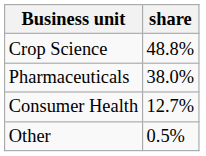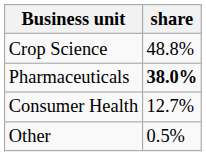(170, 77) normal -> (172, 77) bold
